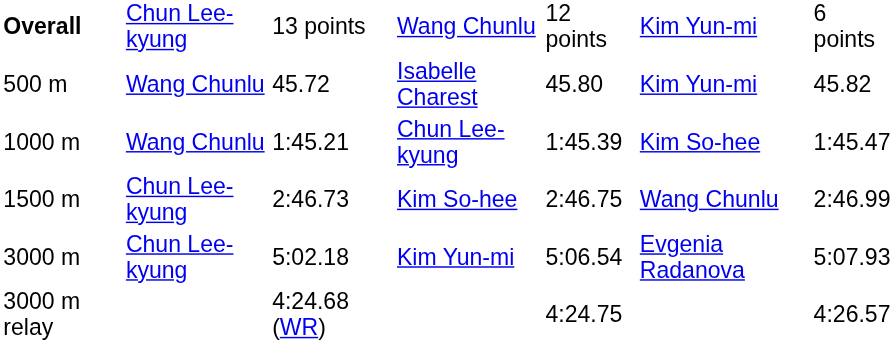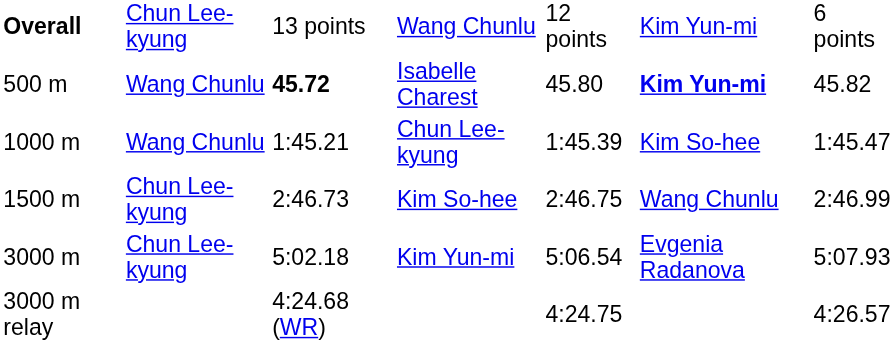(301, 84) normal -> (301, 84) bold
(699, 84) normal -> (703, 84) bold
